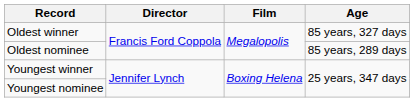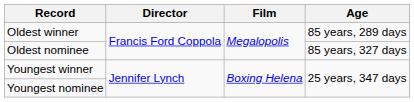(357, 32) 85 years, 327 days -> (357, 32) 85 years, 289 days
(357, 50) 85 years, 289 days -> (357, 50) 85 years, 327 days
